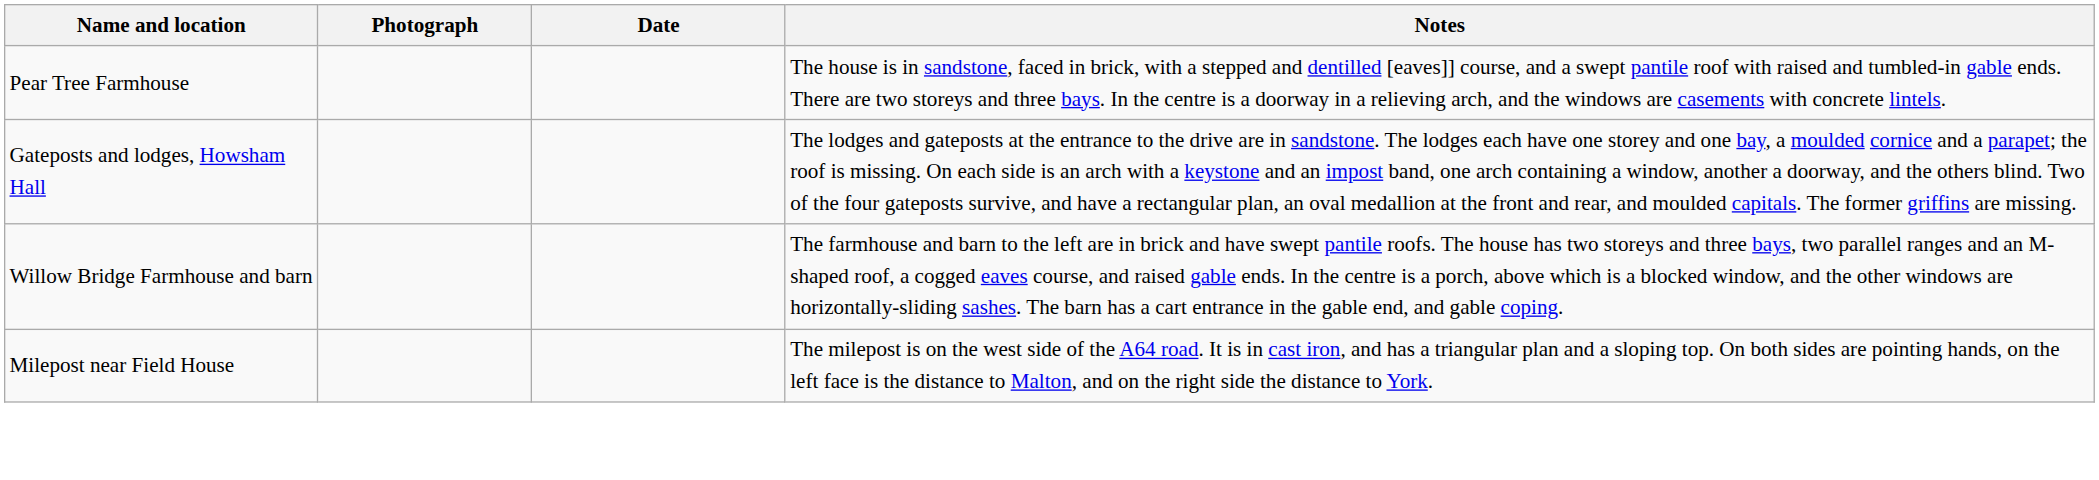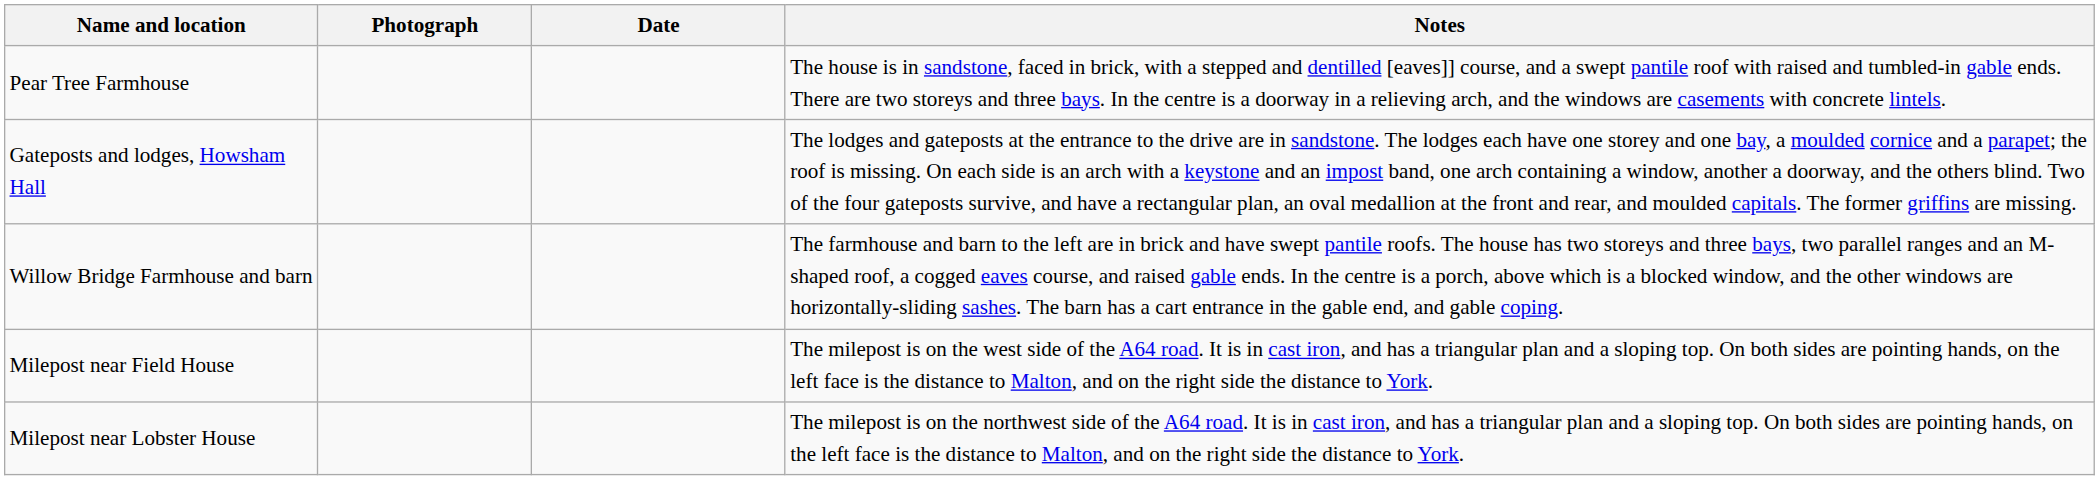+ row: (132, 438)
